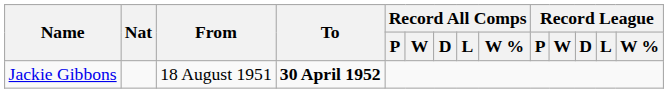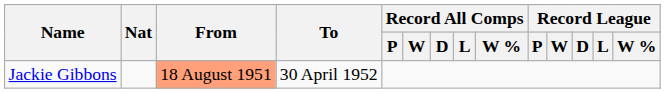(216, 74) no background -> (216, 74) lightsalmon background
(330, 74) bold -> (329, 74) normal
